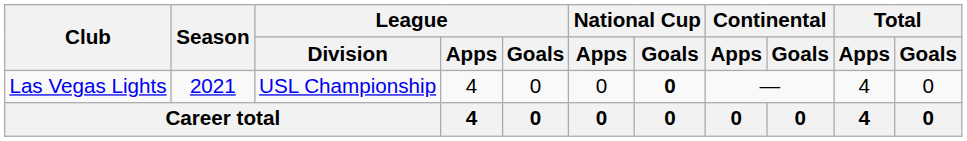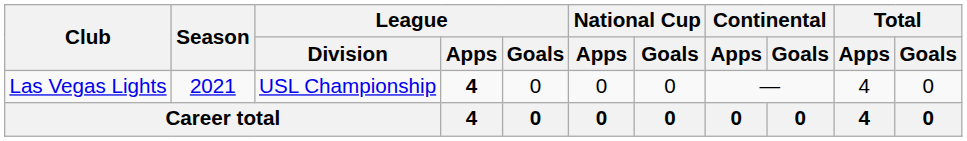(471, 86) normal -> (471, 86) bold
(670, 86) bold -> (670, 86) normal
